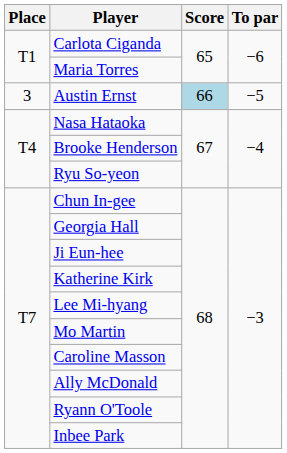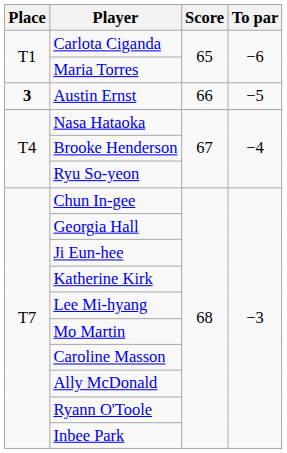(27, 95) normal -> (27, 95) bold
(205, 95) lightblue background -> (205, 95) no background
